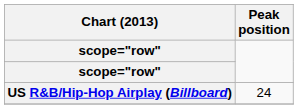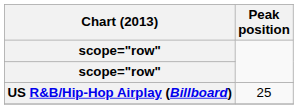(264, 93) 24 -> (264, 93) 25
